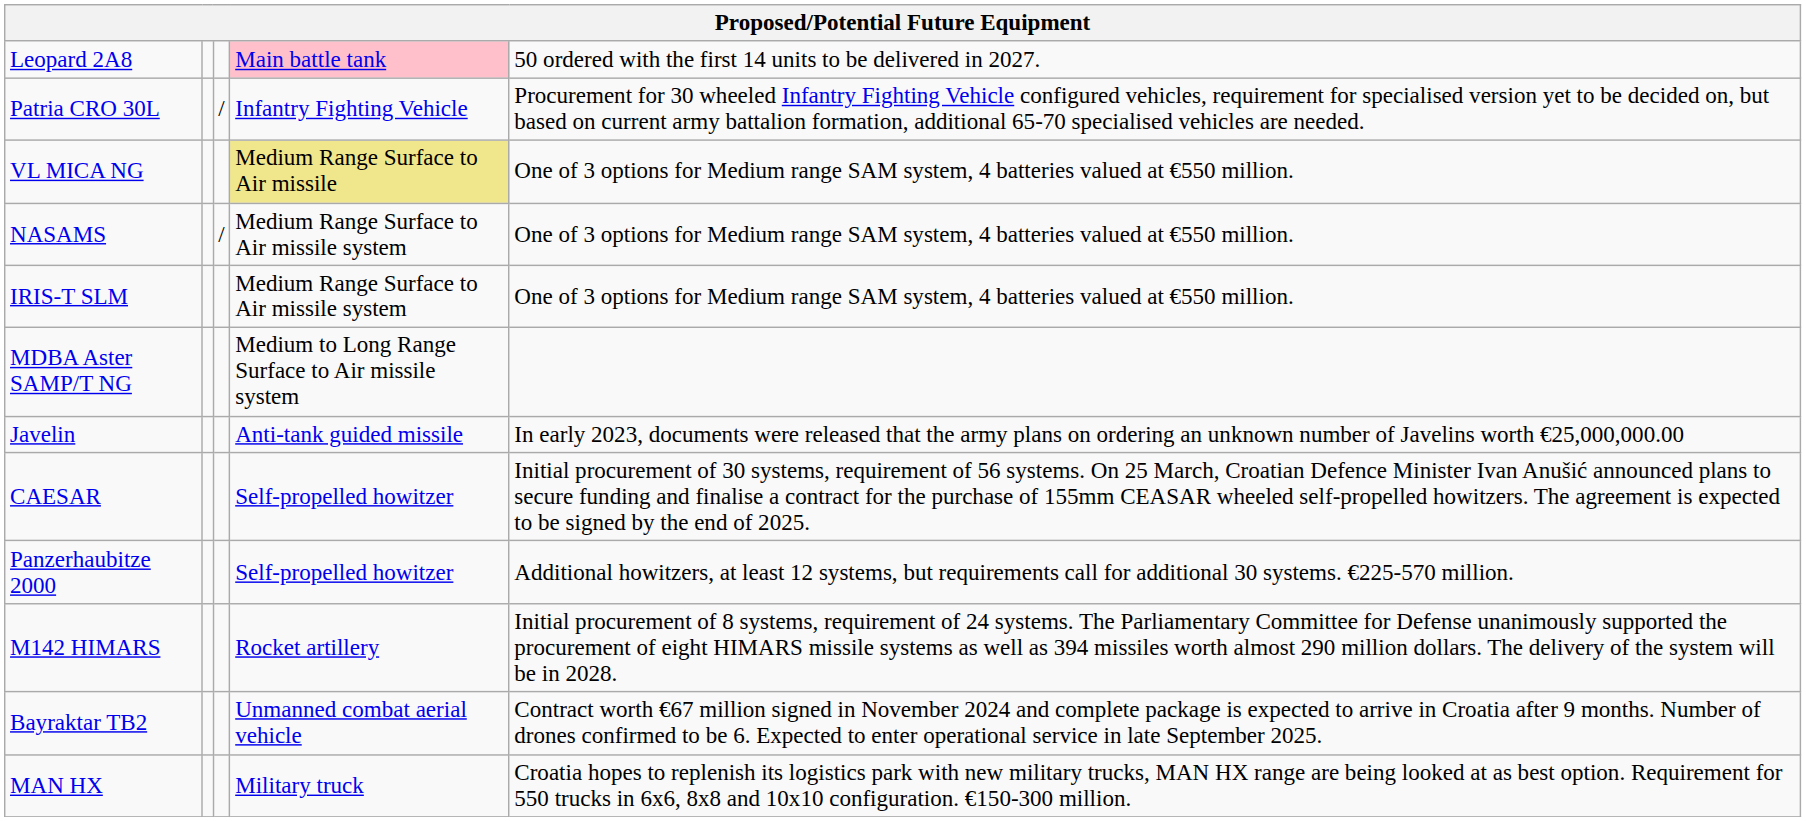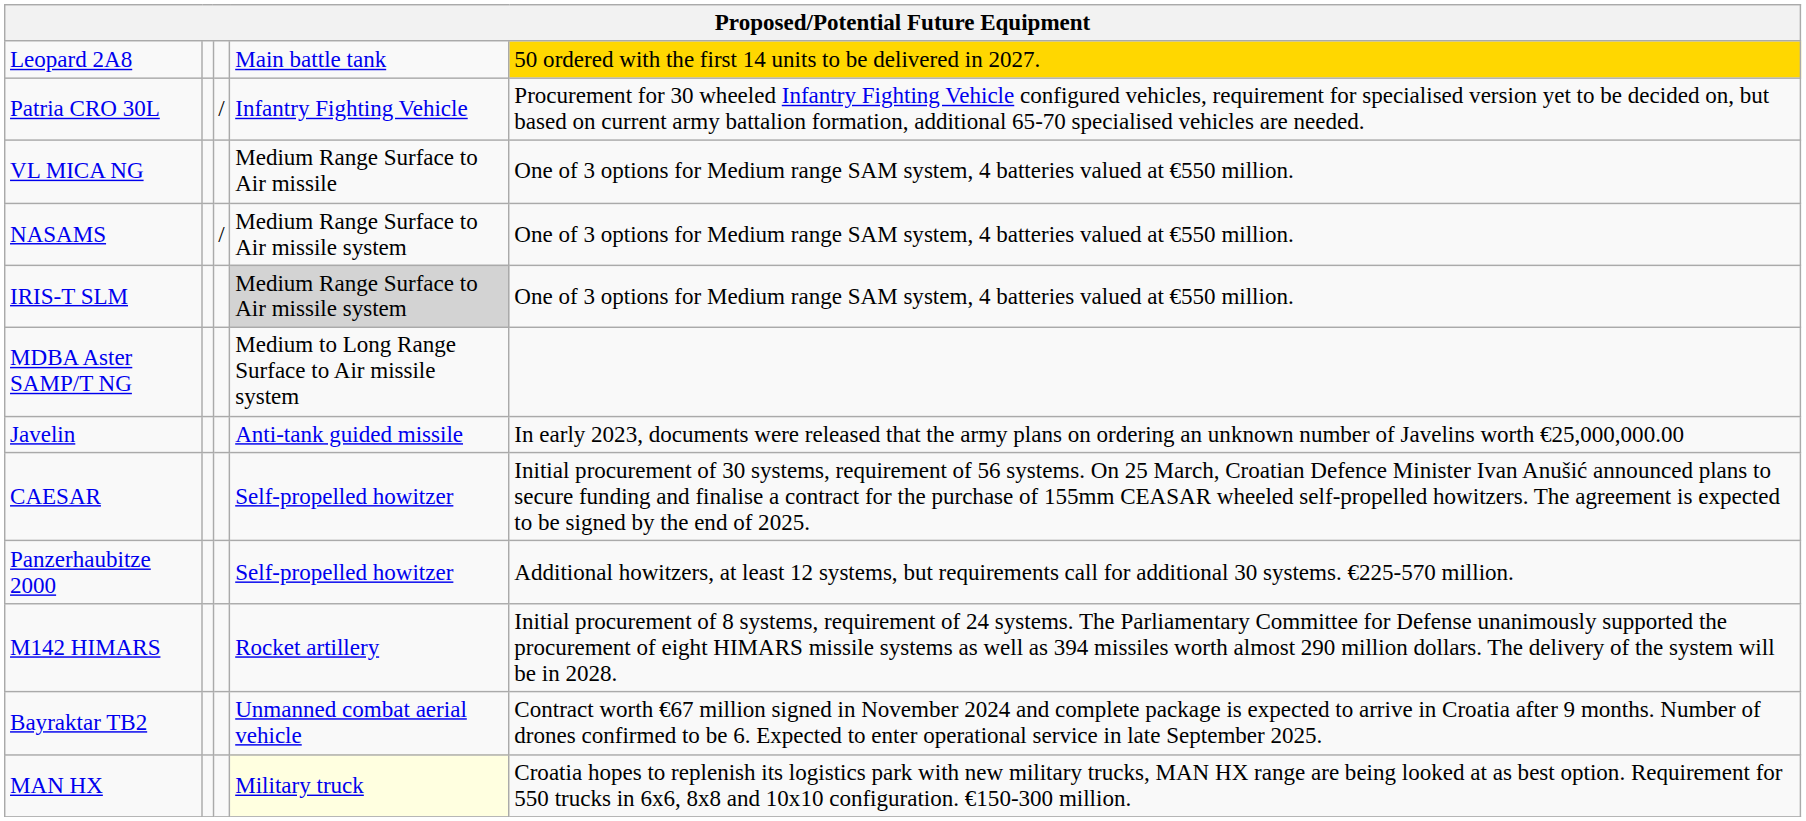(311, 59) pink background -> (311, 59) no background
(777, 59) no background -> (777, 59) gold background
(356, 171) khaki background -> (356, 171) no background
(356, 296) no background -> (356, 296) lightgrey background
(300, 785) no background -> (300, 785) lightyellow background
